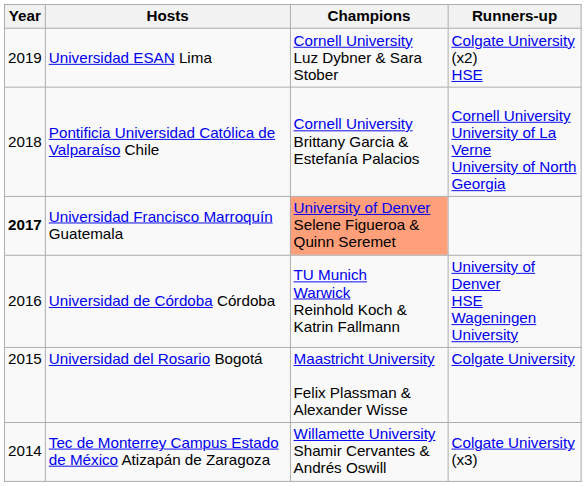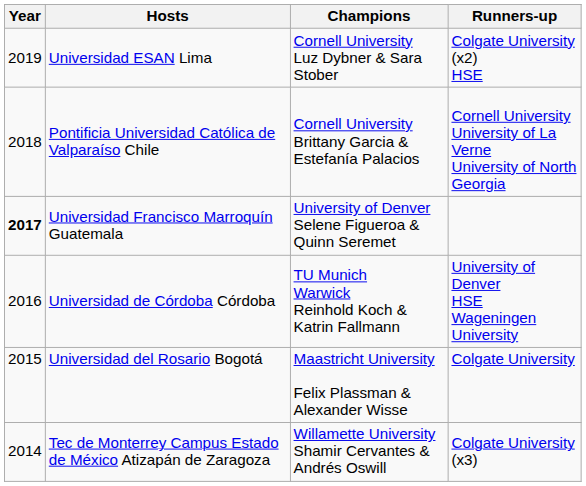(362, 225) lightsalmon background -> (362, 225) no background
